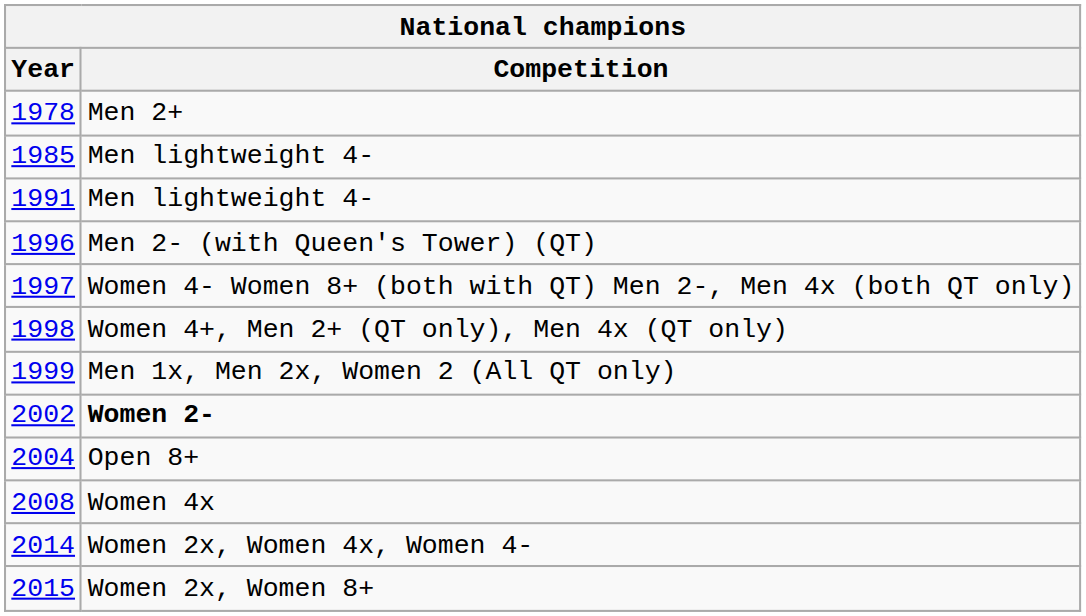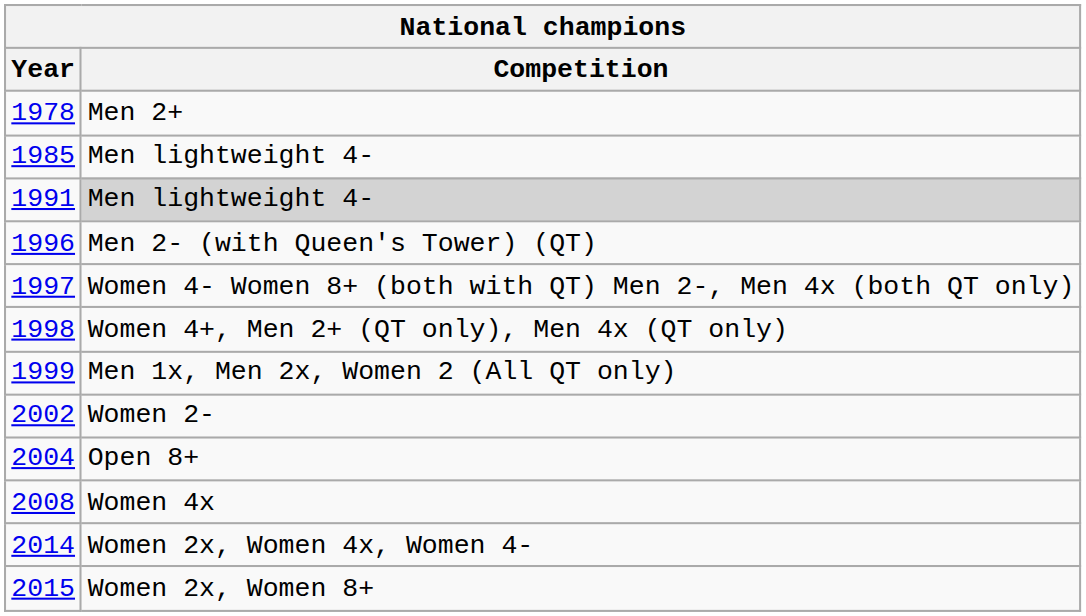(231, 200) no background -> (231, 200) lightgrey background
(151, 416) bold -> (151, 416) normal
